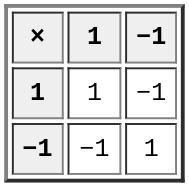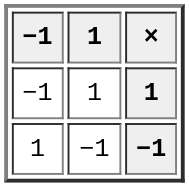columns swapped: (38, 38) <-> (151, 38)
